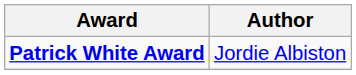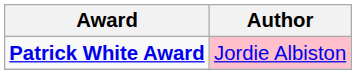(280, 52) no background -> (280, 52) pink background
